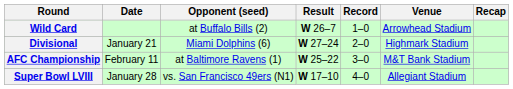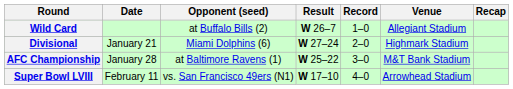(427, 28) Arrowhead Stadium -> (427, 28) Allegiant Stadium
(132, 60) February 11 -> (132, 60) January 28
(132, 76) January 28 -> (132, 76) February 11
(427, 76) Allegiant Stadium -> (427, 76) Arrowhead Stadium
